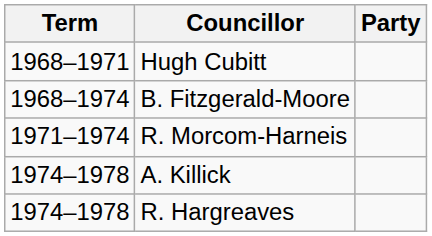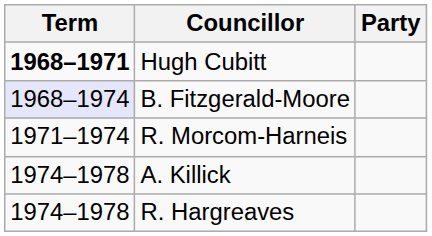(70, 61) normal -> (70, 61) bold
(70, 99) no background -> (70, 99) lavender background
